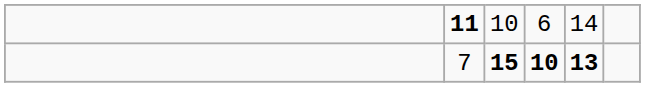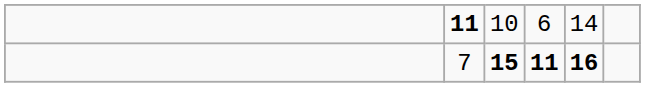(544, 63) 10 -> (544, 63) 11
(584, 63) 13 -> (584, 63) 16
